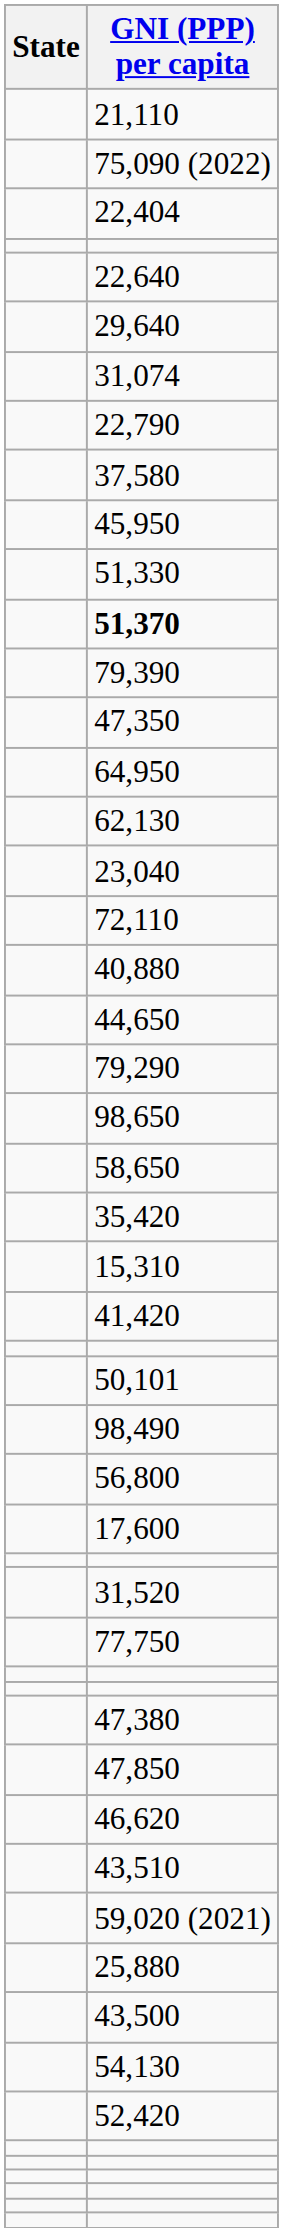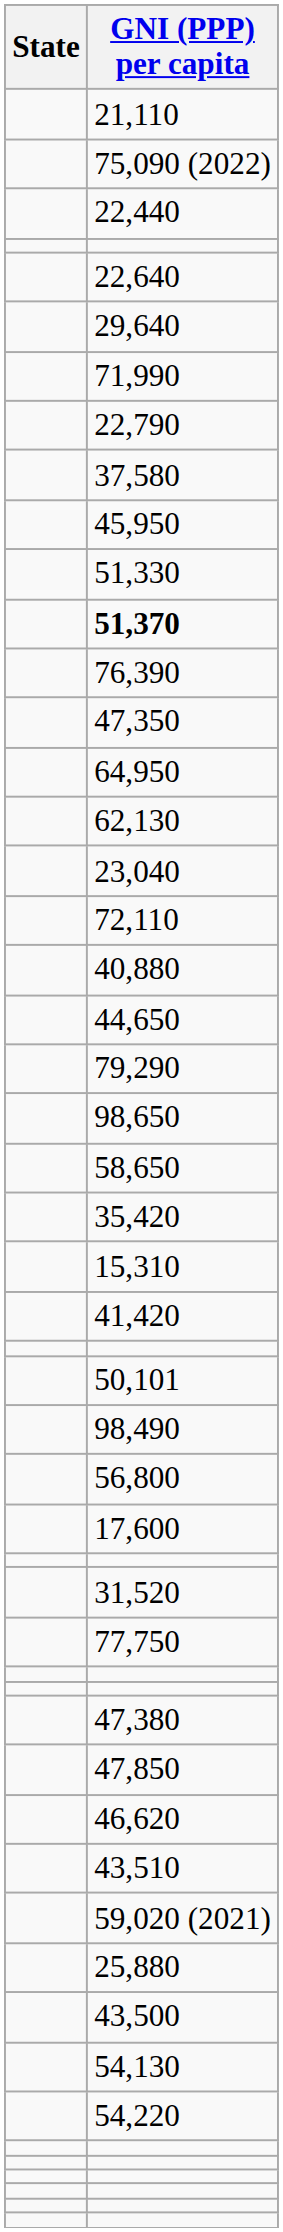(137, 212) 22,404 -> (137, 212) 22,440
(137, 375) 31,074 -> (137, 375) 71,990
(137, 672) 79,390 -> (137, 672) 76,390
(137, 2115) 52,420 -> (137, 2115) 54,220
